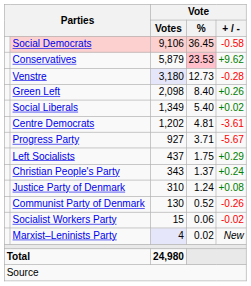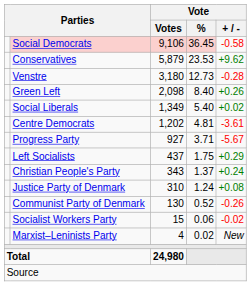(201, 60) pink background -> (201, 60) no background
(171, 76) lavender background -> (171, 76) no background
(181, 236) lavender background -> (181, 236) no background
